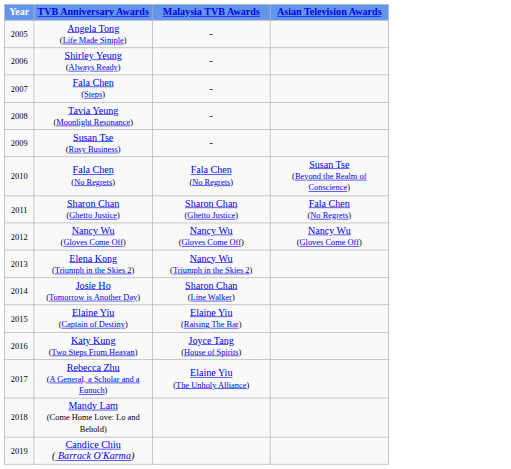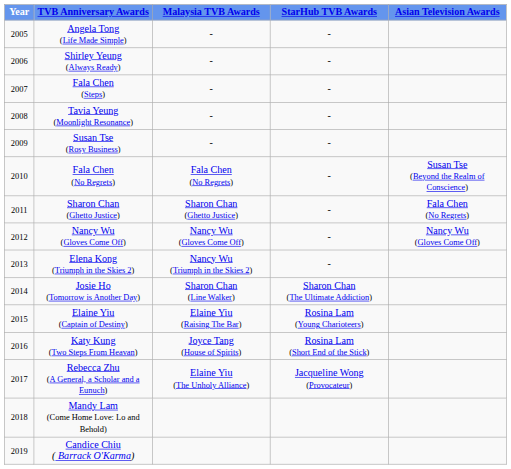+ column: (329, 12)
